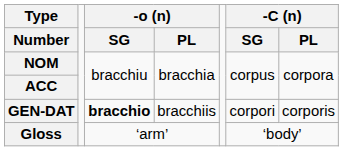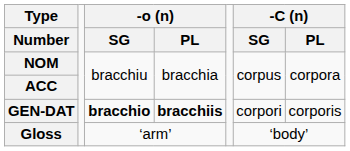(187, 110) normal -> (190, 110) bold
